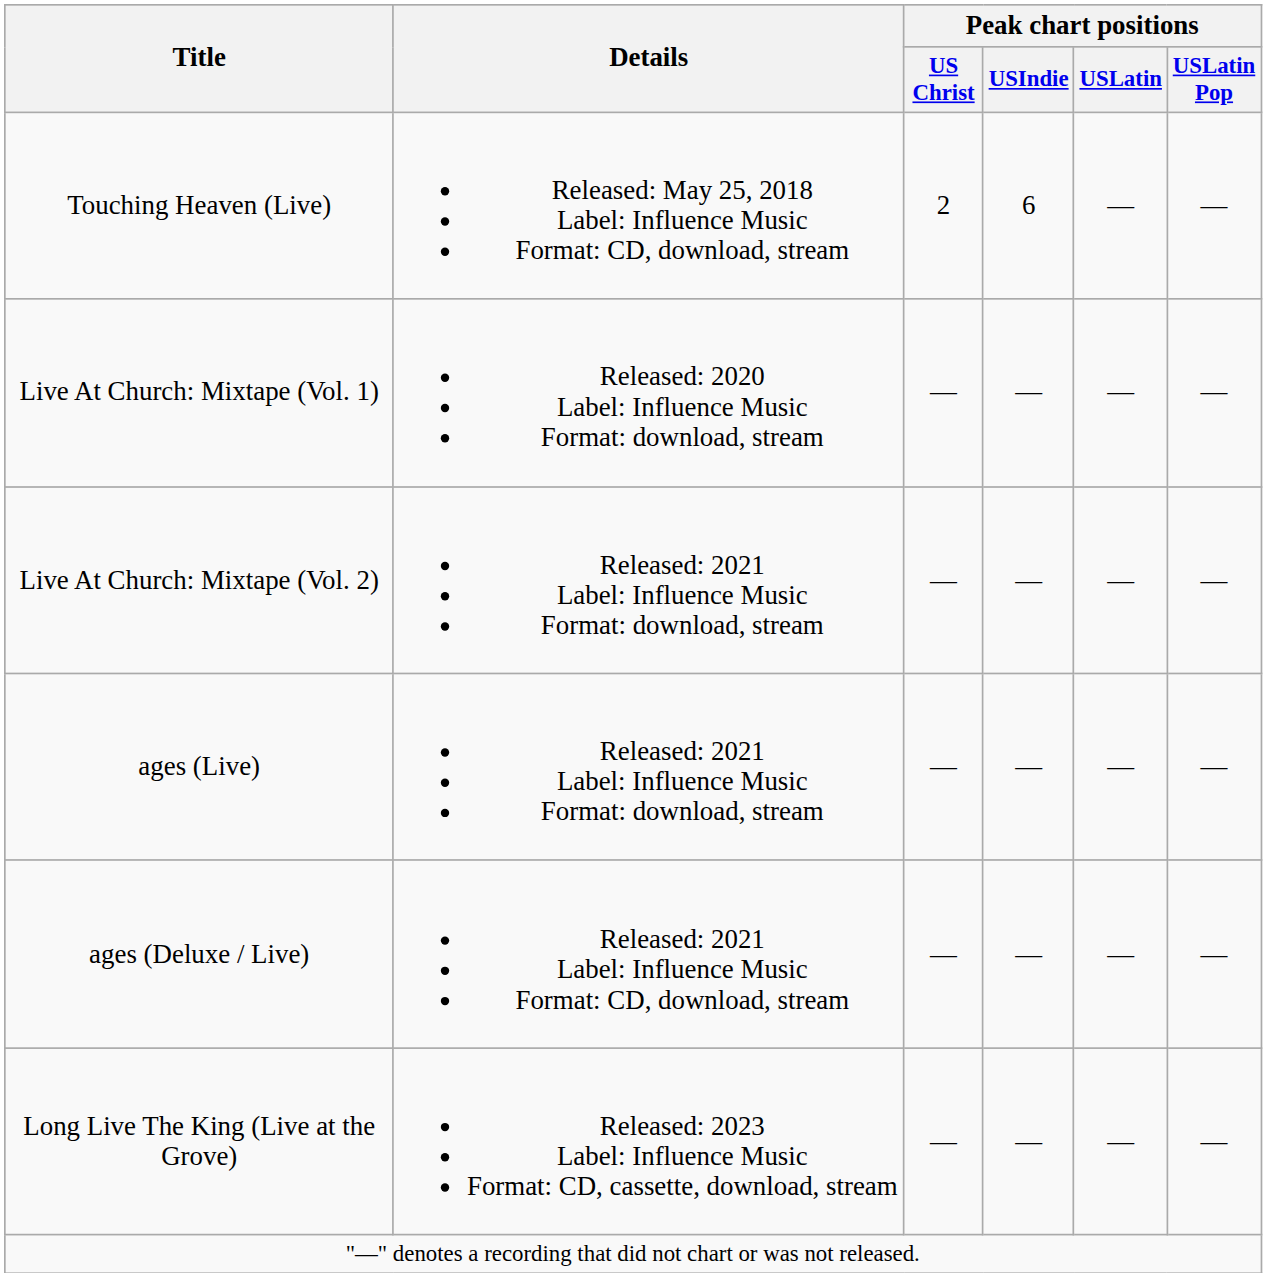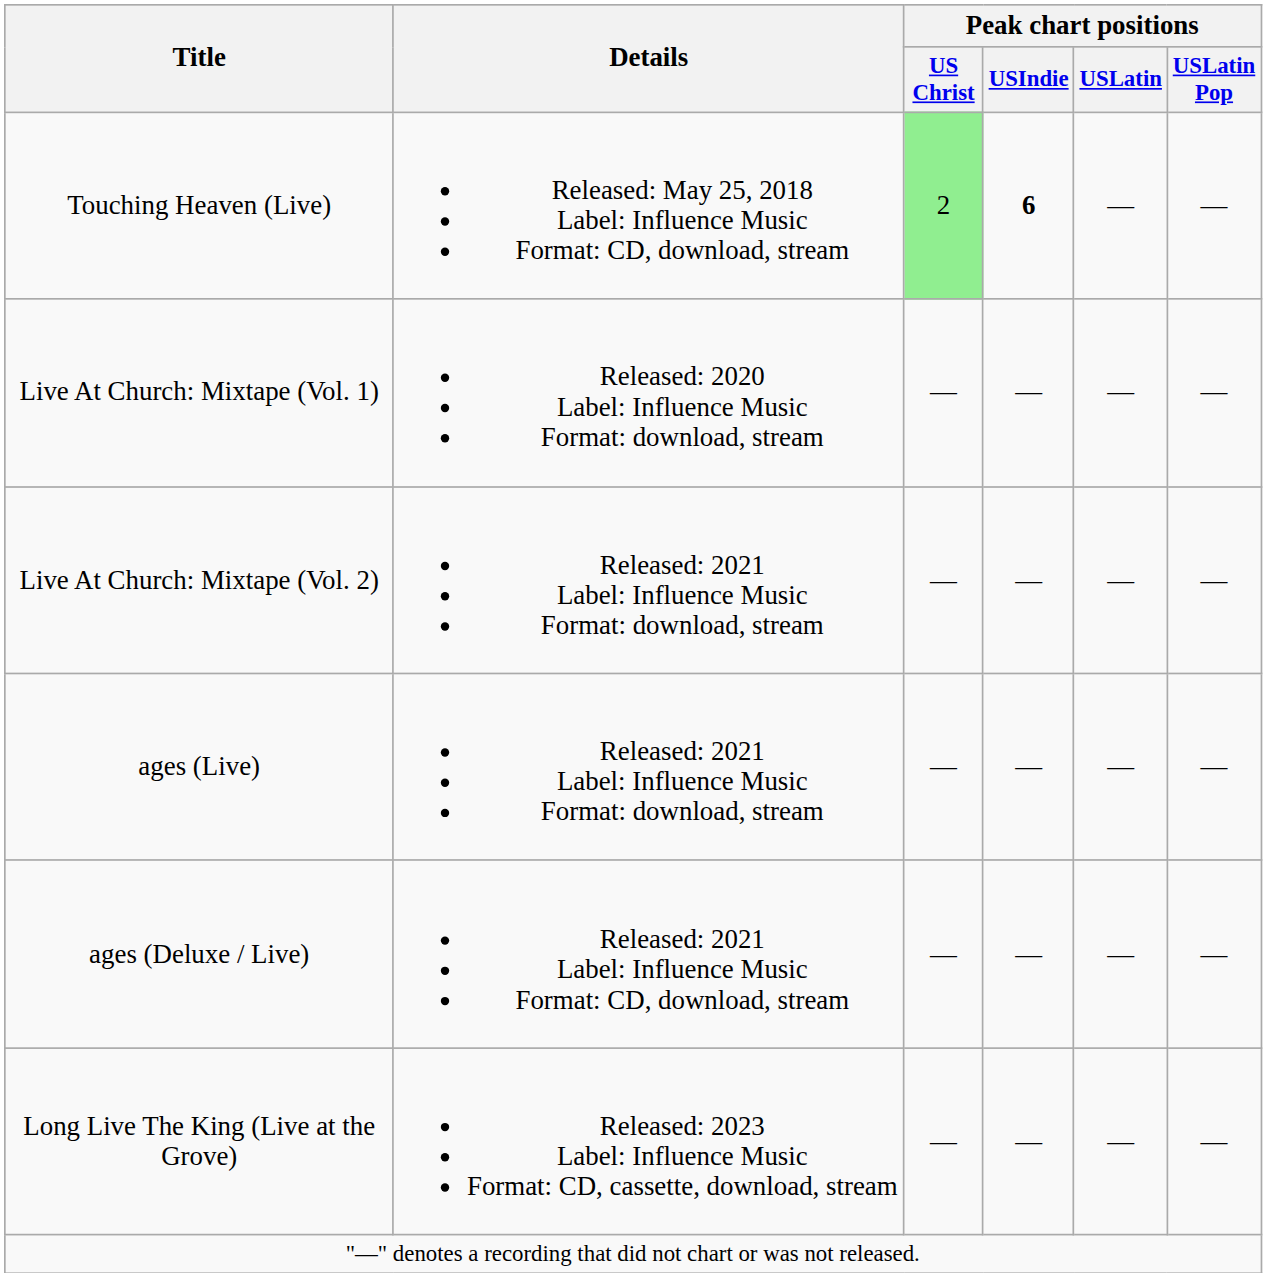(944, 205) no background -> (944, 205) lightgreen background
(1029, 205) normal -> (1029, 205) bold
